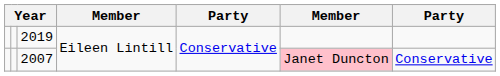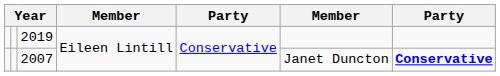(336, 60) pink background -> (336, 60) no background
(444, 60) normal -> (444, 60) bold
